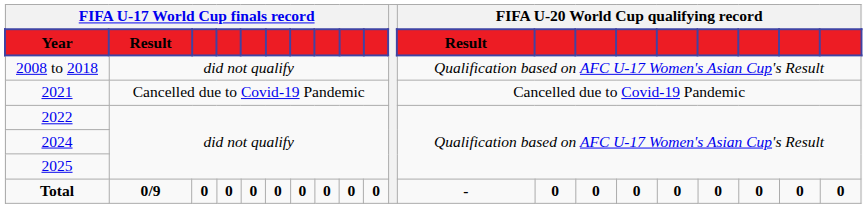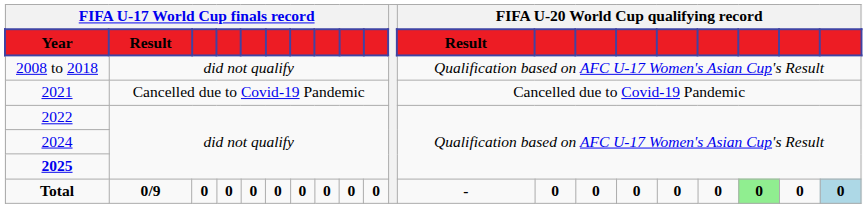(57, 166) normal -> (57, 166) bold
(759, 191) no background -> (759, 191) lightgreen background
(841, 191) no background -> (841, 191) lightblue background
